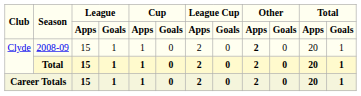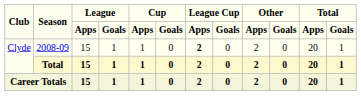(199, 47) normal -> (199, 47) bold
(256, 47) bold -> (256, 47) normal
